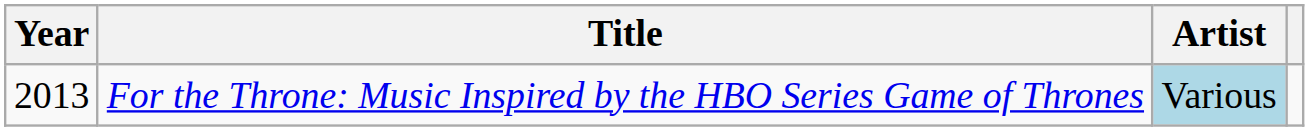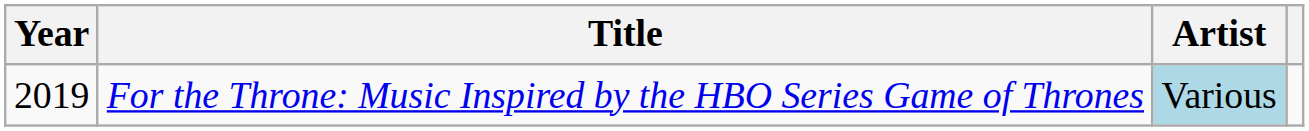(52, 94) 2013 -> (52, 94) 2019
